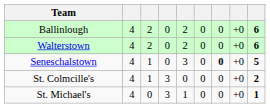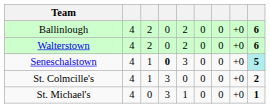(167, 62) normal -> (167, 62) bold
(221, 62) bold -> (221, 62) normal
(256, 62) no background -> (256, 62) paleturquoise background
